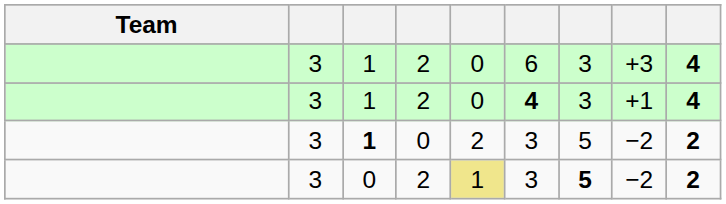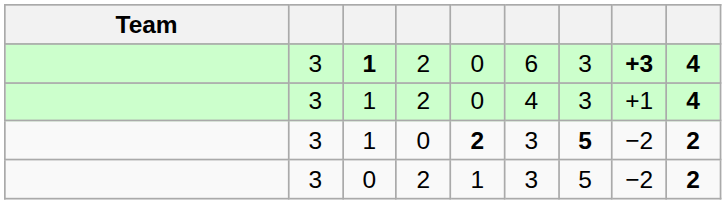(369, 63) normal -> (369, 63) bold
(639, 63) normal -> (639, 63) bold
(531, 102) bold -> (531, 102) normal
(369, 141) bold -> (369, 141) normal
(477, 141) normal -> (477, 141) bold
(585, 141) normal -> (585, 141) bold
(477, 179) khaki background -> (477, 179) no background
(585, 179) bold -> (585, 179) normal
